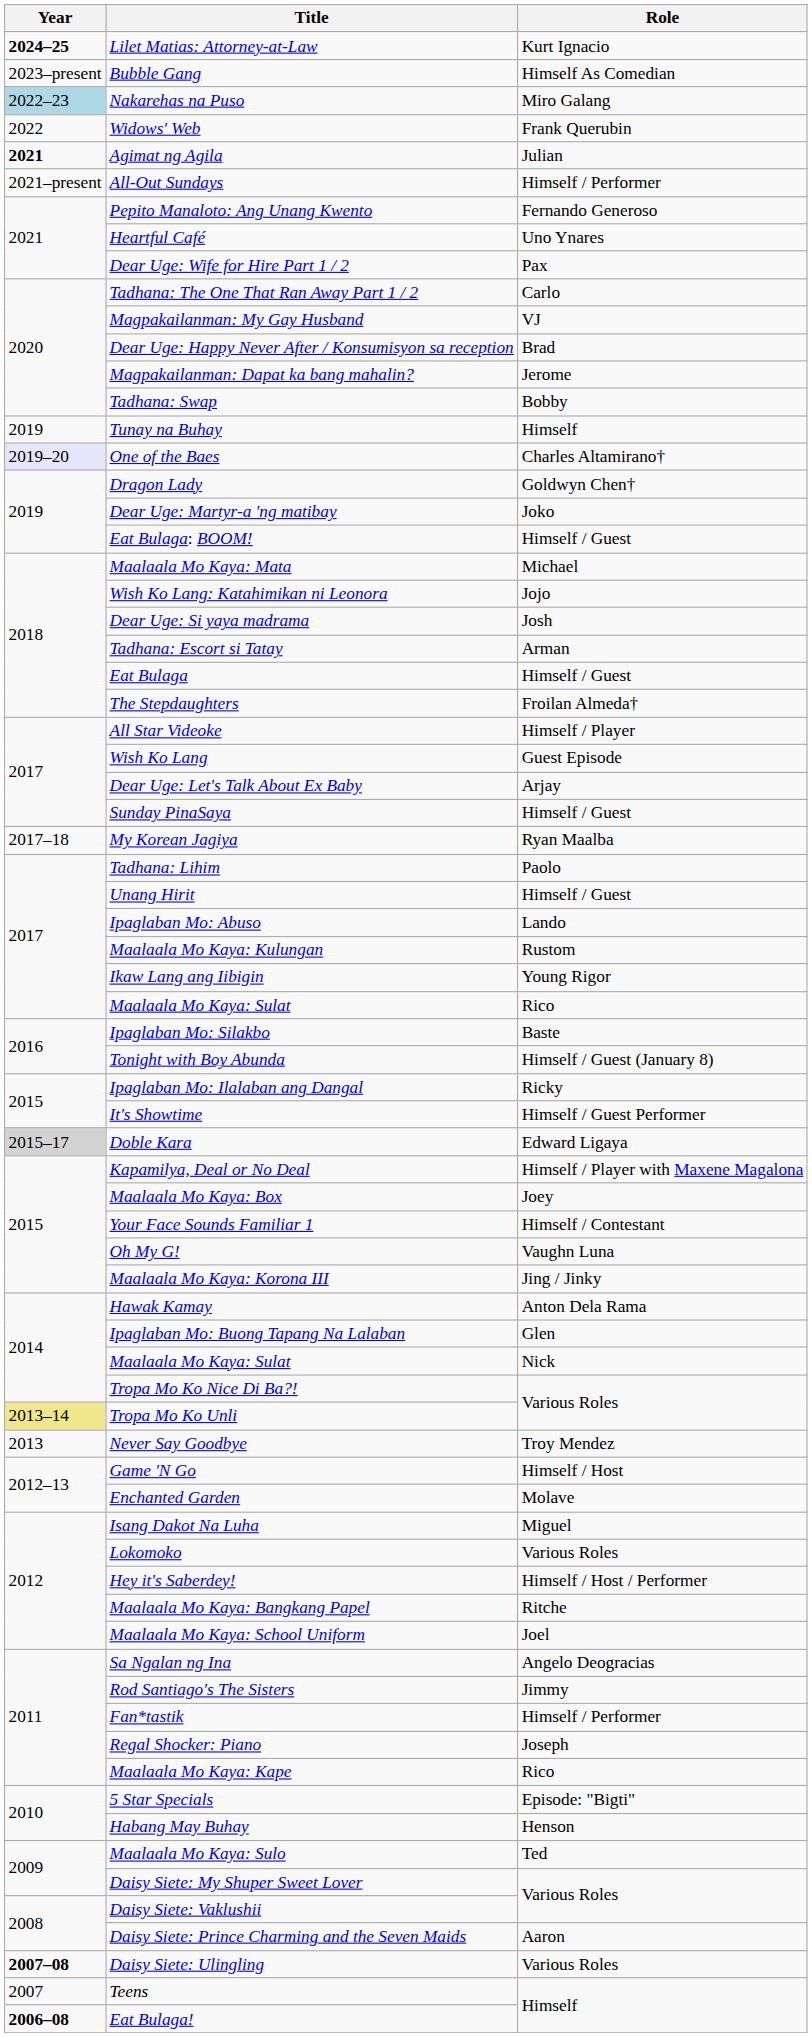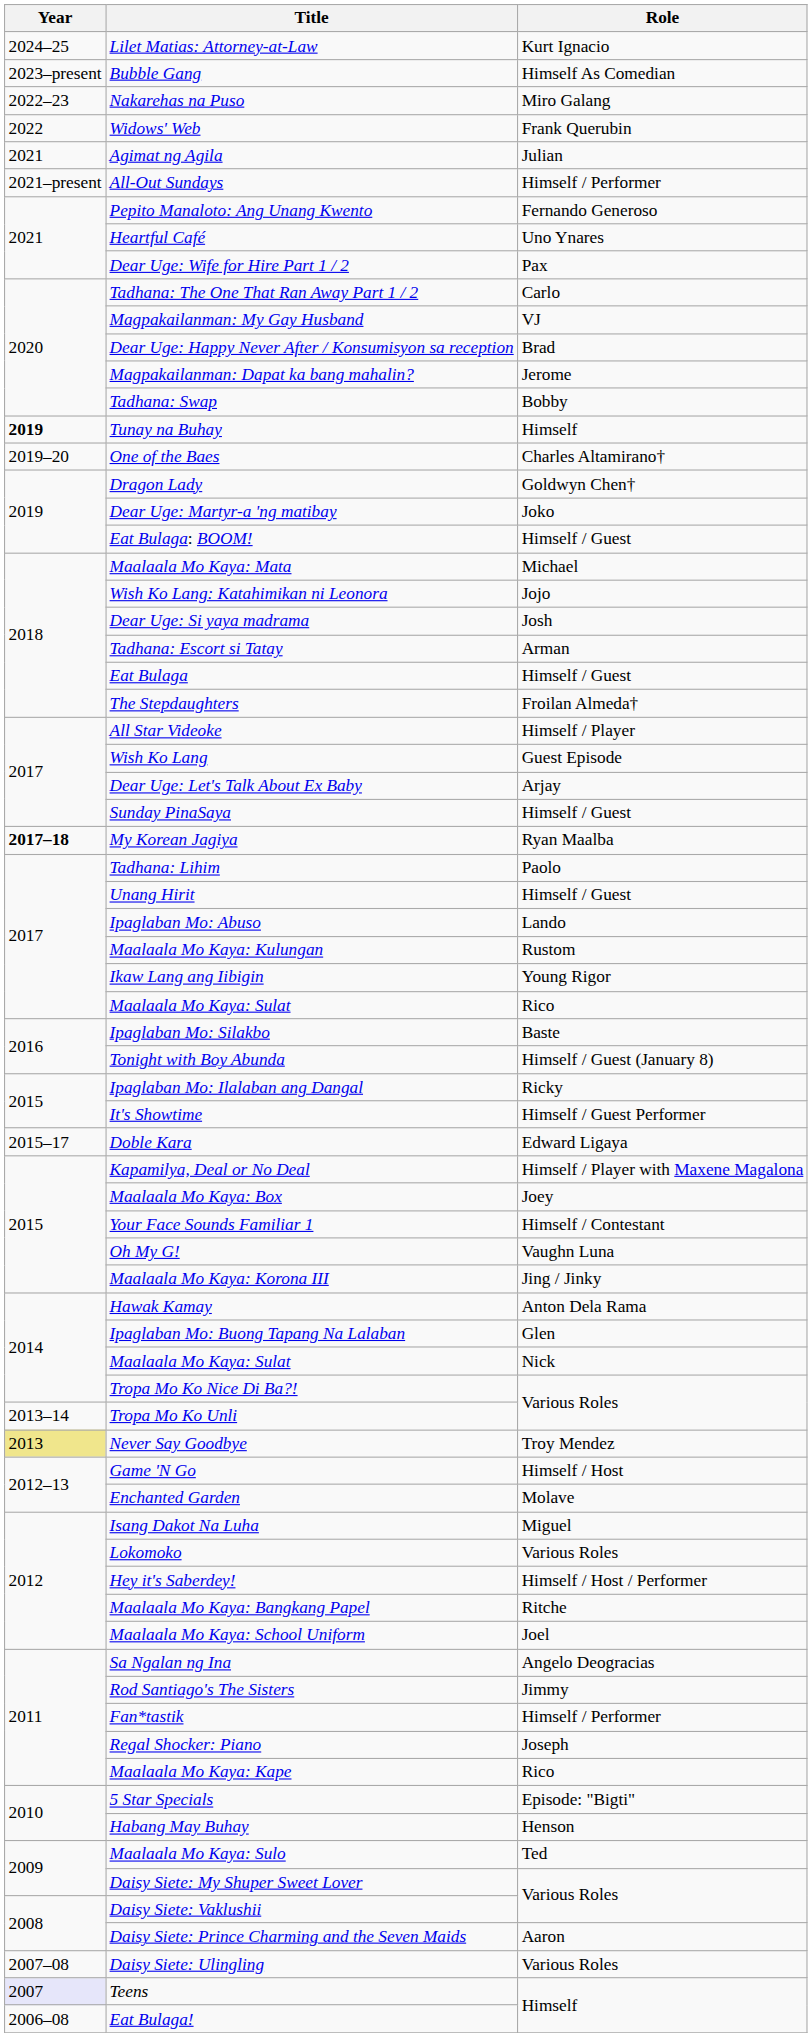(39, 45) bold -> (39, 45) normal
(39, 100) lightblue background -> (39, 100) no background
(26, 155) bold -> (26, 155) normal
(26, 429) normal -> (26, 429) bold
(39, 456) lavender background -> (39, 456) no background
(39, 840) normal -> (39, 840) bold
(39, 1141) lightgrey background -> (39, 1141) no background
(39, 1415) khaki background -> (39, 1415) no background
(26, 1443) no background -> (26, 1443) khaki background
(39, 1963) bold -> (39, 1963) normal
(26, 1991) no background -> (26, 1991) lavender background
(39, 2018) bold -> (39, 2018) normal
